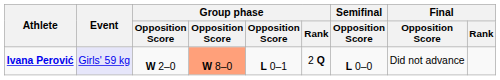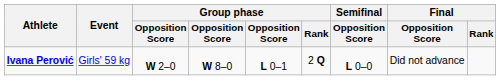(104, 61) lavender background -> (104, 61) no background
(217, 67) lightsalmon background -> (217, 67) no background
